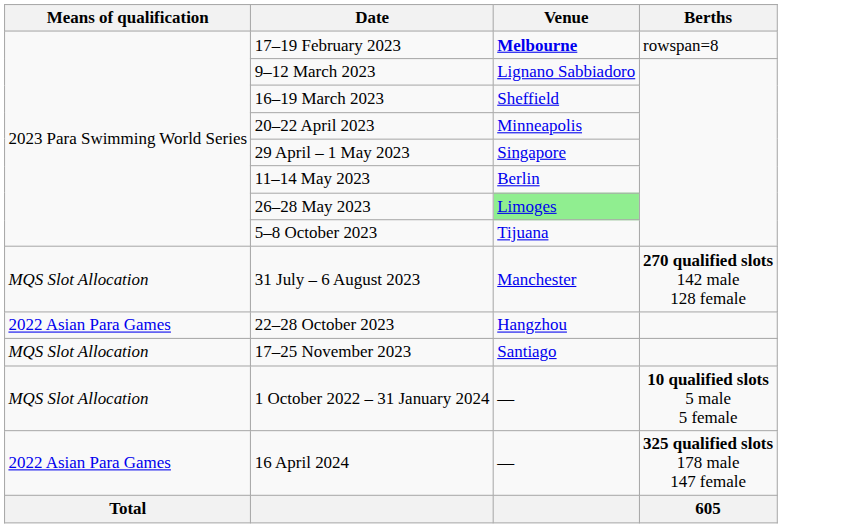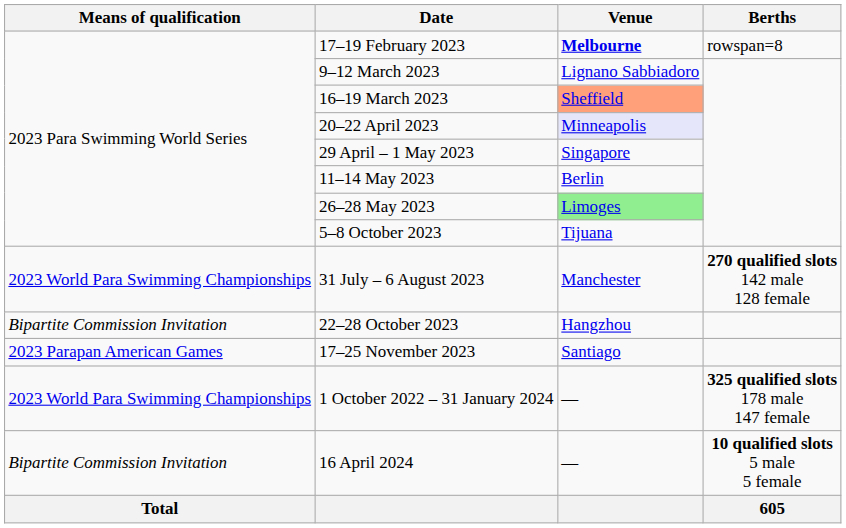(528, 98) no background -> (592, 98) lightsalmon background
(540, 125) no background -> (604, 125) lavender background
(78, 279) MQS Slot Allocation -> (160, 279) 2023 World Para Swimming Championships
(90, 325) 2022 Asian Para Games -> (118, 325) Bipartite Commission Invitation
(78, 351) MQS Slot Allocation -> (116, 351) 2023 Parapan American Games
(78, 397) MQS Slot Allocation -> (160, 397) 2023 World Para Swimming Championships
(708, 397) 10 qualified slots 5 male 5 female -> (772, 397) 325 qualified slots 178 male 147 female
(90, 463) 2022 Asian Para Games -> (118, 463) Bipartite Commission Invitation
(708, 463) 325 qualified slots 178 male 147 female -> (772, 463) 10 qualified slots 5 male 5 female
